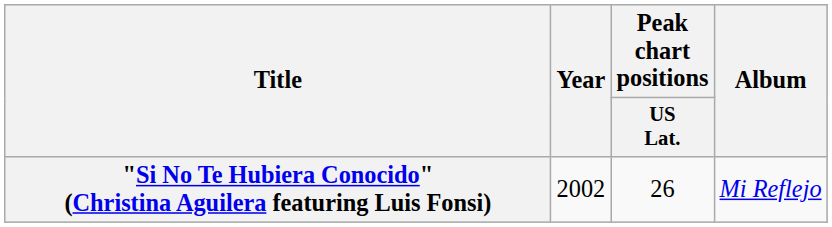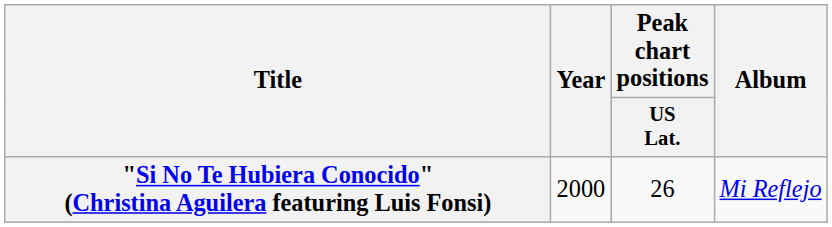(581, 189) 2002 -> (581, 189) 2000
